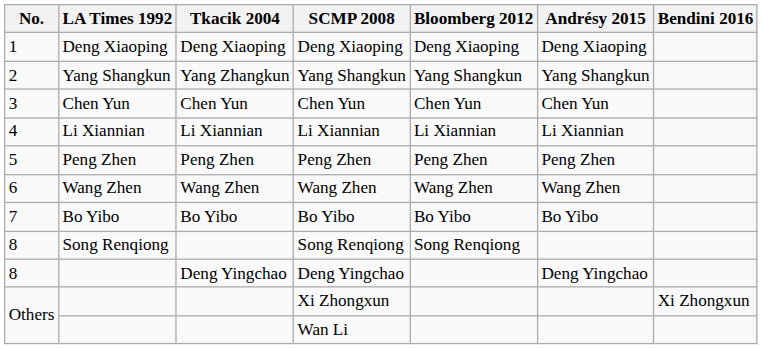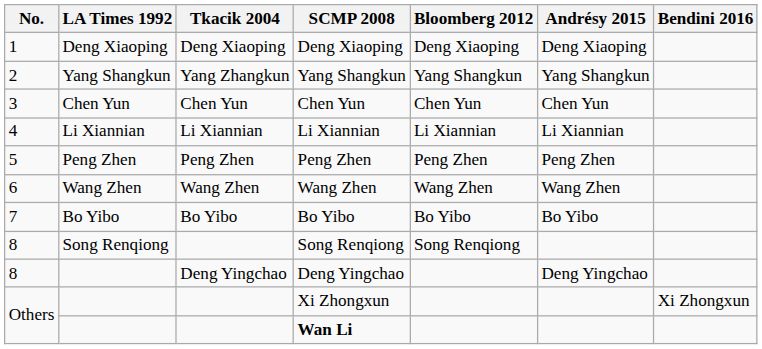(323, 329) normal -> (325, 329) bold
